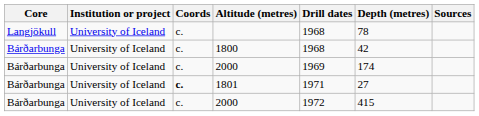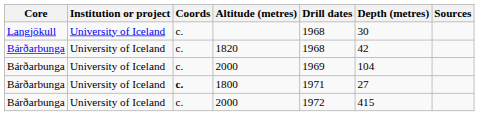(363, 31) 78 -> (363, 31) 30
(227, 48) 1800 -> (227, 48) 1820
(366, 66) 174 -> (366, 66) 104
(227, 84) 1801 -> (227, 84) 1800
